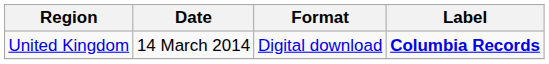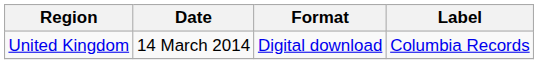(465, 44) bold -> (460, 44) normal
